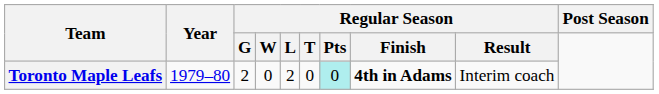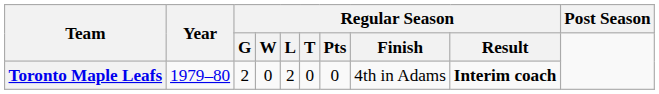(335, 75) paleturquoise background -> (335, 75) no background
(403, 75) bold -> (400, 75) normal
(507, 75) normal -> (505, 75) bold
